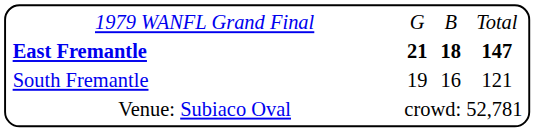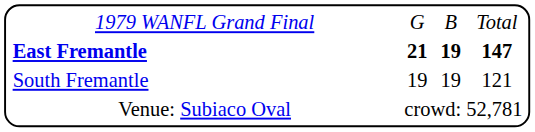(451, 51) 18 -> (451, 51) 19
(451, 80) 16 -> (451, 80) 19
